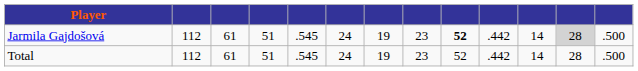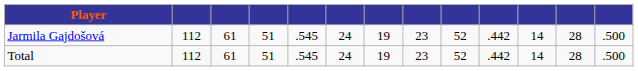(460, 35) bold -> (460, 35) normal
(575, 35) lightgrey background -> (575, 35) no background
